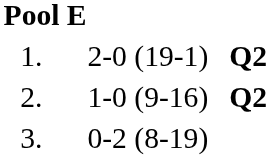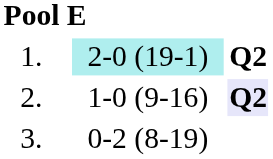(148, 56) no background -> (148, 56) paleturquoise background
(248, 97) no background -> (248, 97) lavender background
